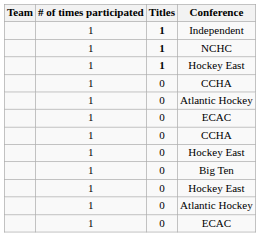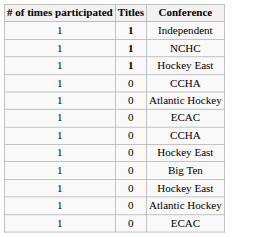- column: (20, 13)
